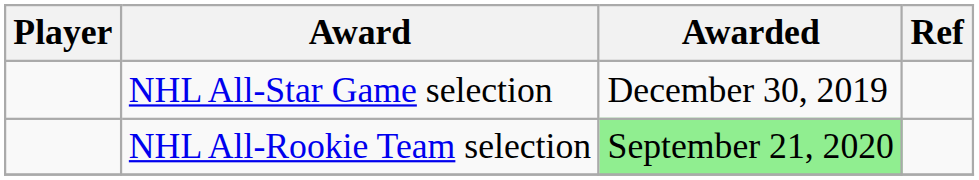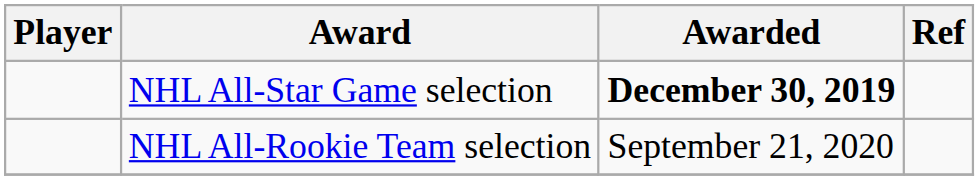(748, 89) normal -> (751, 89) bold
(751, 145) lightgreen background -> (751, 145) no background
